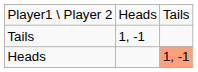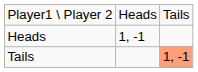(21, 36) Tails -> (27, 36) Heads
(27, 57) Heads -> (21, 57) Tails
